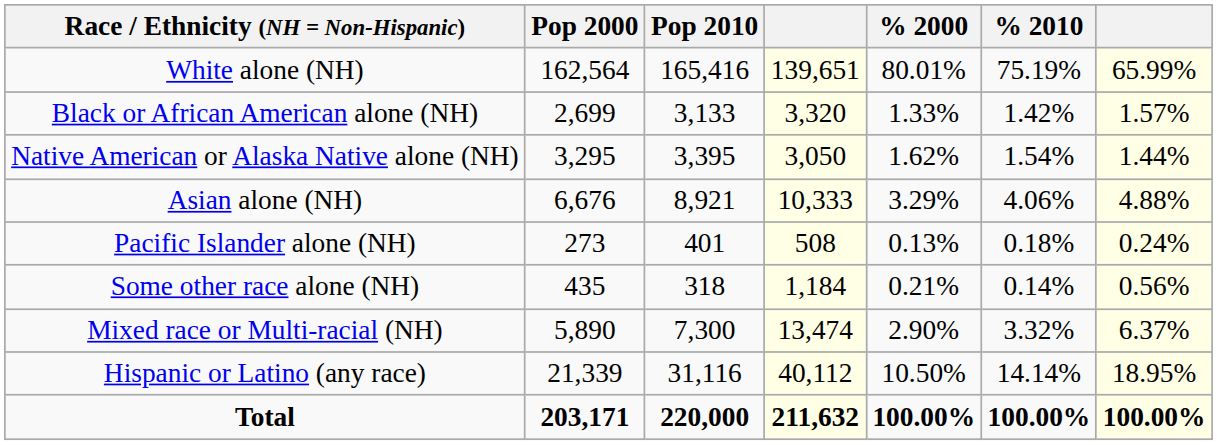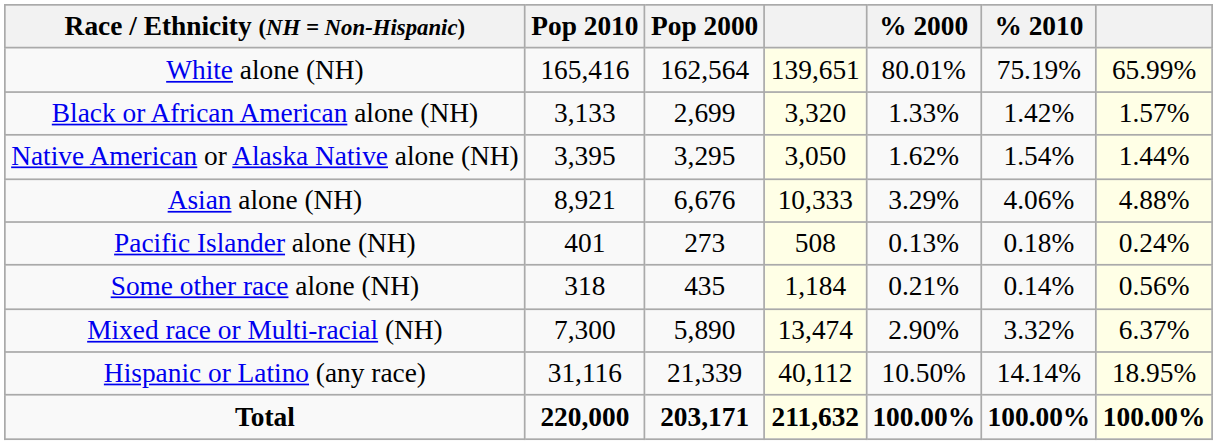columns swapped: (585, 26) <-> (705, 26)
